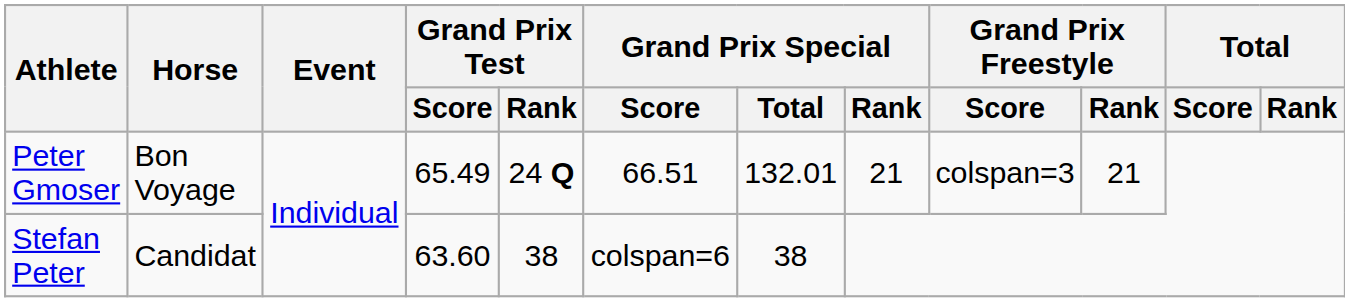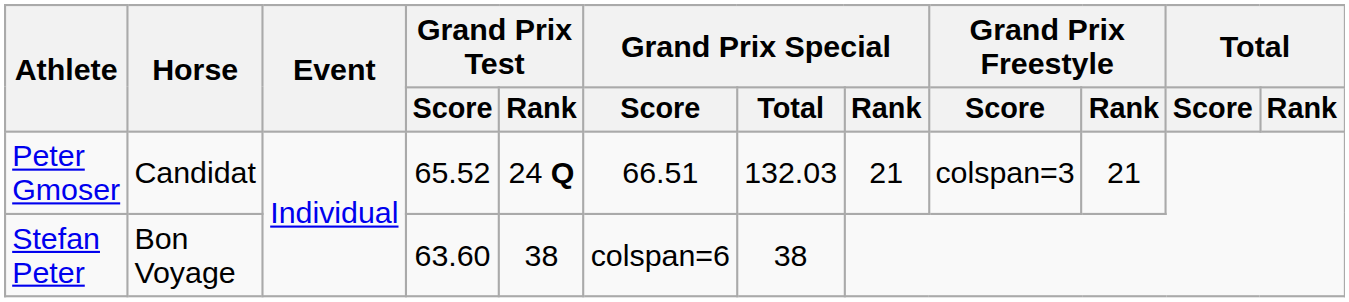(185, 173) Bon Voyage -> (195, 173) Candidat
(452, 173) 65.49 -> (452, 173) 65.52
(791, 173) 132.01 -> (791, 173) 132.03
(195, 255) Candidat -> (185, 255) Bon Voyage
